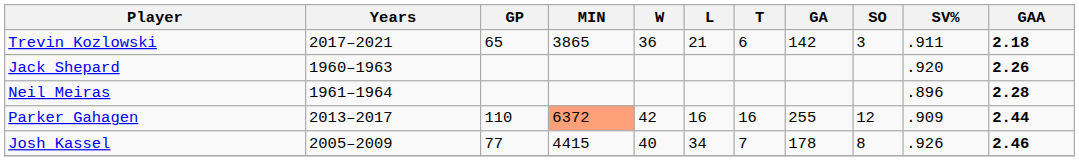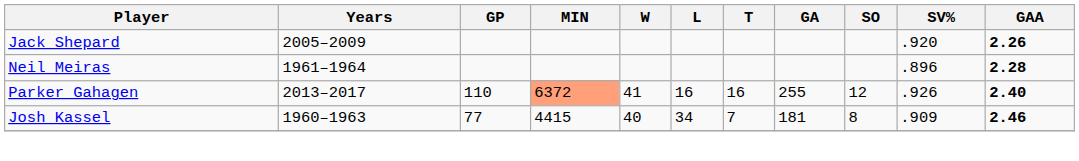- row: (83, 42)
(351, 68) 1960–1963 -> (324, 42) 2005–2009
(648, 118) 42 -> (632, 93) 41
(925, 118) .909 -> (919, 93) .926
(1011, 118) 2.44 -> (1008, 93) 2.40
(351, 143) 2005–2009 -> (324, 118) 1960–1963
(802, 143) 178 -> (792, 118) 181
(925, 143) .926 -> (919, 118) .909
